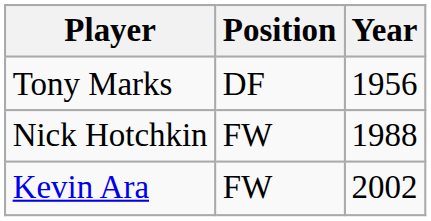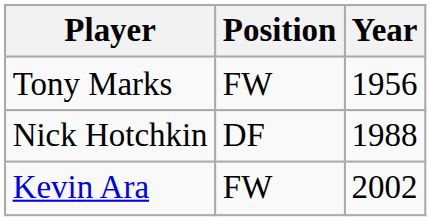(244, 82) DF -> (248, 82) FW
(248, 135) FW -> (244, 135) DF
